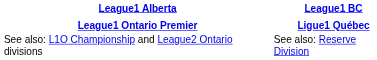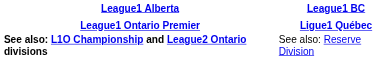(118, 45) normal -> (125, 45) bold
